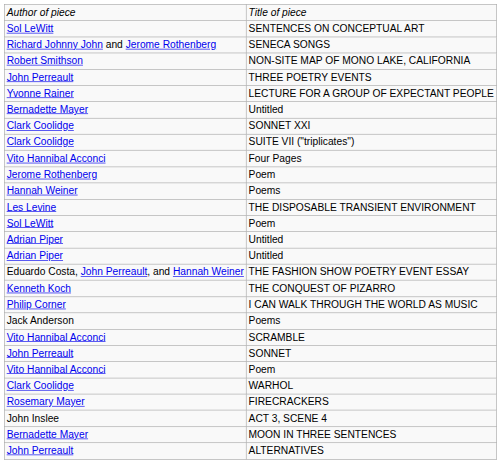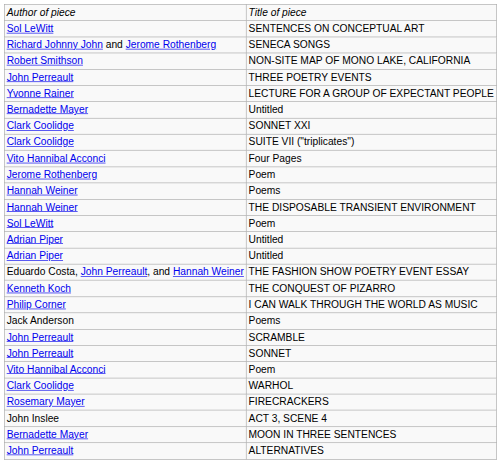(31, 207) Les Levine -> (42, 207) Hannah Weiner
(56, 337) Vito Hannibal Acconci -> (40, 337) John Perreault
